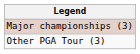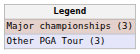(56, 42) no background -> (56, 42) lavender background
